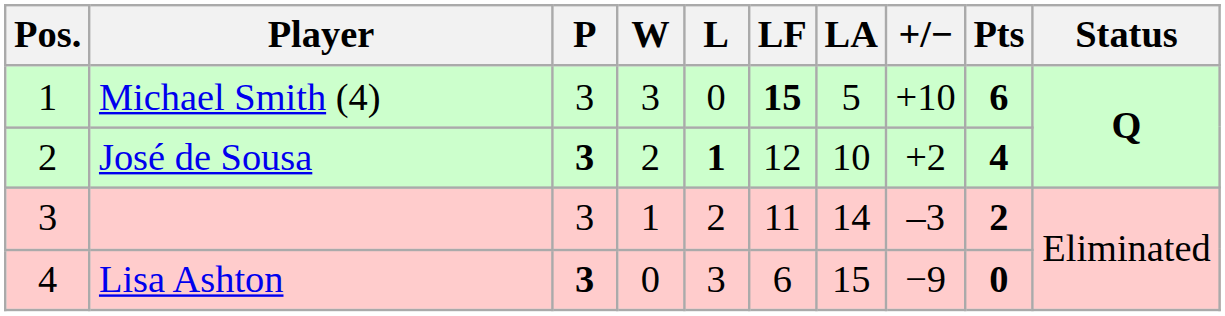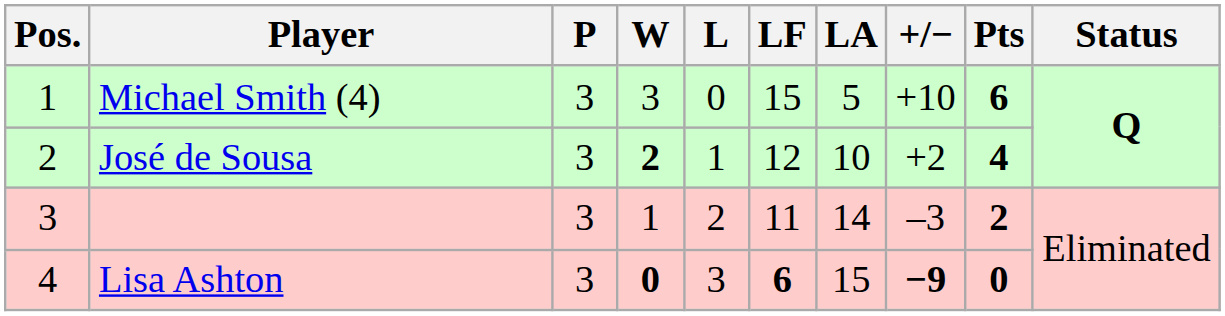(782, 95) bold -> (782, 95) normal
(585, 156) bold -> (585, 156) normal
(650, 156) normal -> (650, 156) bold
(716, 156) bold -> (716, 156) normal
(585, 278) bold -> (585, 278) normal
(650, 278) normal -> (650, 278) bold
(782, 278) normal -> (782, 278) bold
(926, 278) normal -> (926, 278) bold
